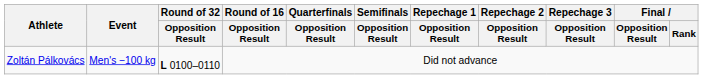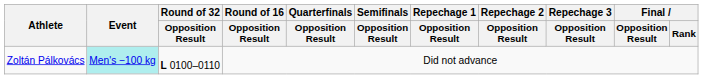(123, 61) no background -> (123, 61) paleturquoise background
